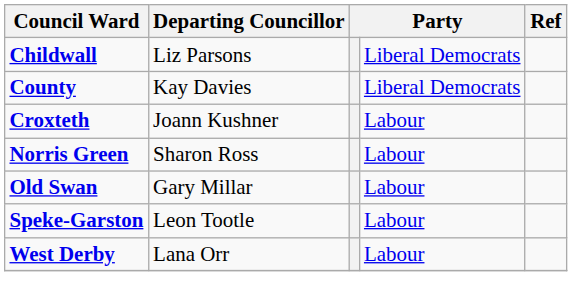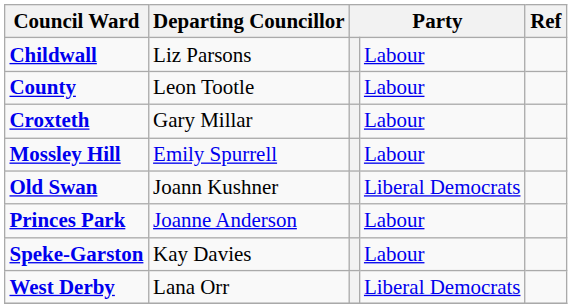(442, 54) Liberal Democrats -> (394, 54) Labour
(202, 87) Kay Davies -> (204, 87) Leon Tootle
(442, 87) Liberal Democrats -> (394, 87) Labour
(216, 120) Joann Kushner -> (203, 120) Gary Millar
+ row: (65, 154)
- row: (69, 154)
(203, 187) Gary Millar -> (216, 187) Joann Kushner
(394, 187) Labour -> (442, 187) Liberal Democrats
+ row: (67, 220)
(204, 220) Leon Tootle -> (202, 253) Kay Davies
(394, 253) Labour -> (442, 287) Liberal Democrats
